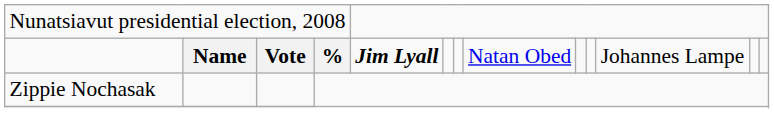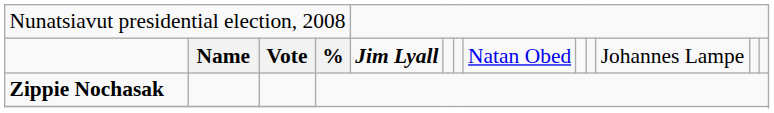(83, 89) normal -> (87, 89) bold
